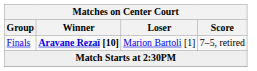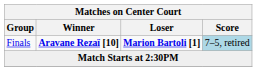(159, 43) normal -> (162, 43) bold
(222, 43) no background -> (227, 43) lightblue background
